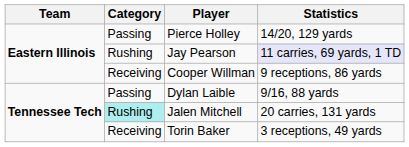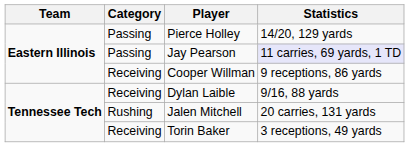(130, 53) Rushing -> (129, 53) Passing
(129, 92) Passing -> (134, 92) Receiving
(130, 112) paleturquoise background -> (130, 112) no background
